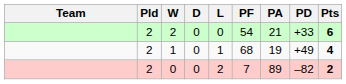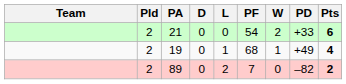columns swapped: (173, 13) <-> (275, 13)
